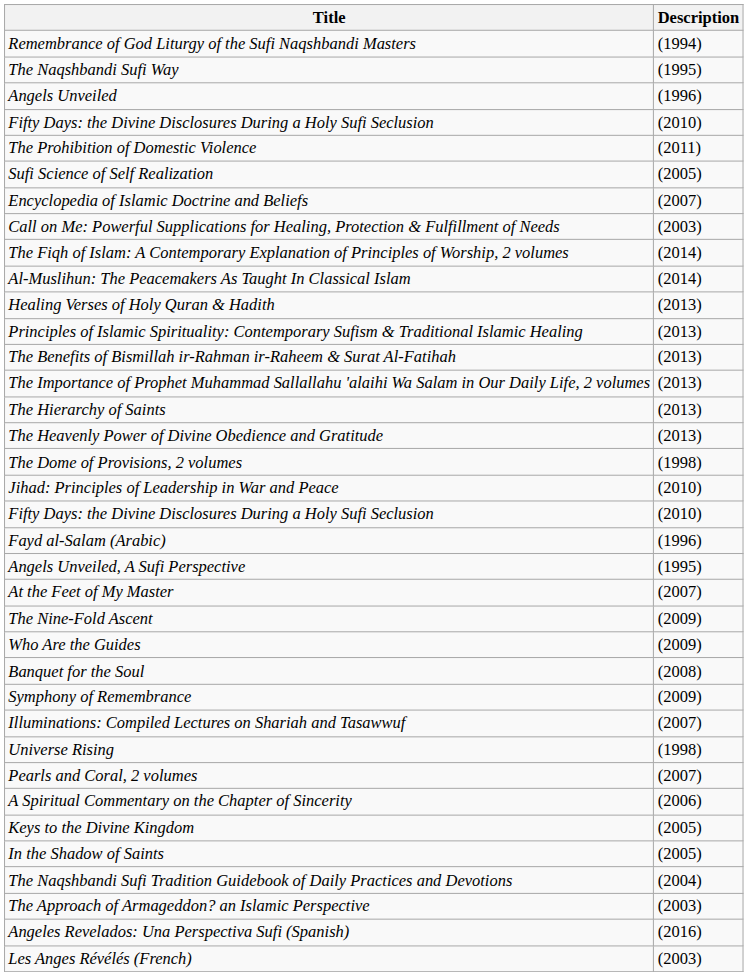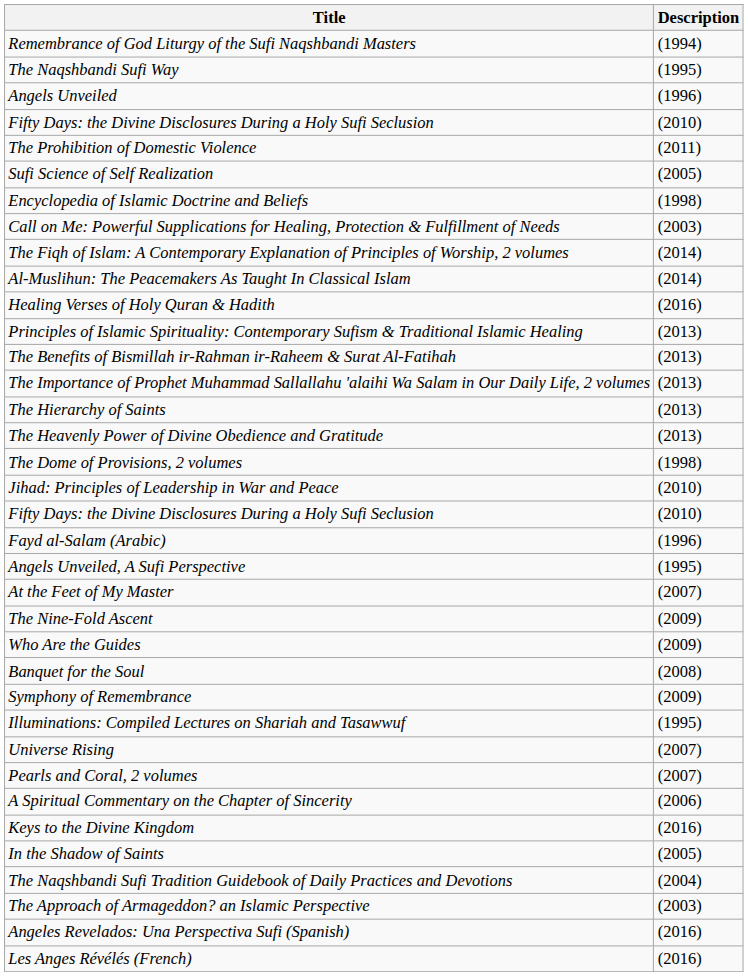(680, 200) (2007) -> (680, 200) (1998)
(680, 305) (2013) -> (680, 305) (2016)
(680, 723) (2007) -> (680, 723) (1995)
(680, 749) (1998) -> (680, 749) (2007)
(680, 827) (2005) -> (680, 827) (2016)
(680, 958) (2003) -> (680, 958) (2016)
